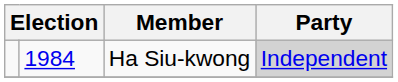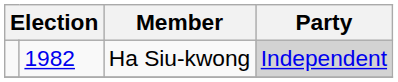(50, 58) 1984 -> (50, 58) 1982
